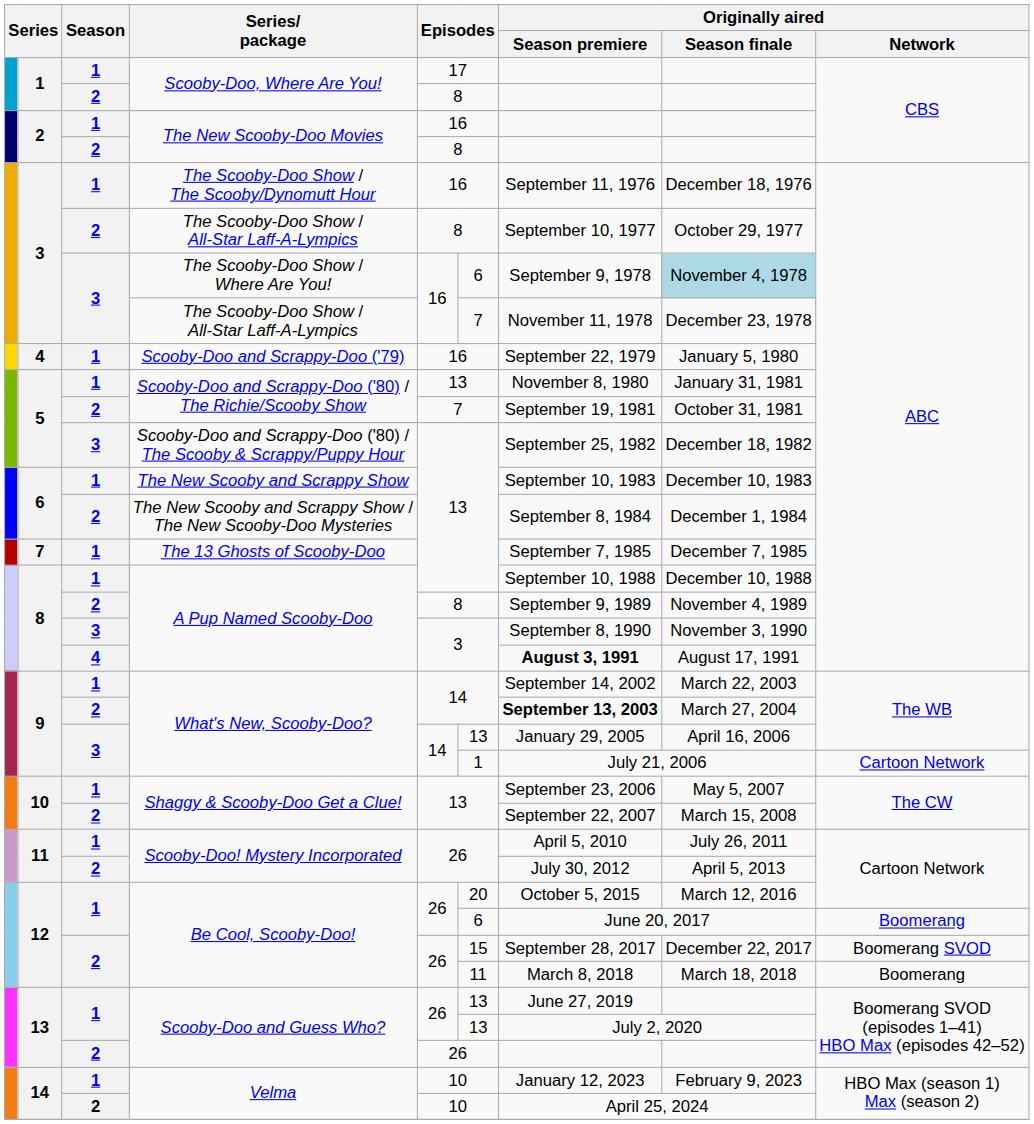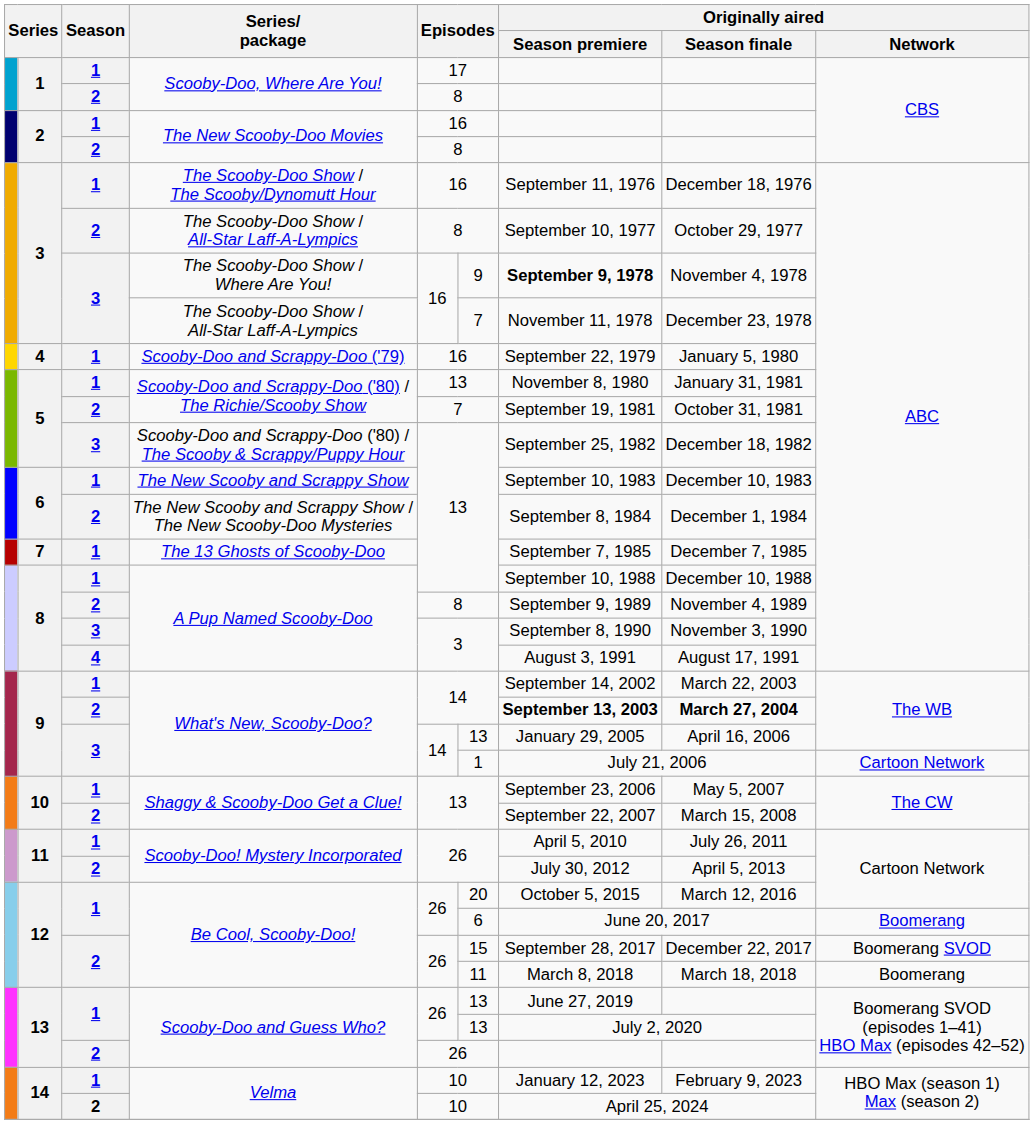(478, 275) 6 -> (478, 275) 9
(580, 275) normal -> (580, 275) bold
(739, 275) lightblue background -> (739, 275) no background
(580, 657) bold -> (580, 657) normal
(739, 710) normal -> (739, 710) bold
